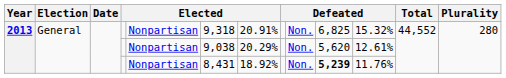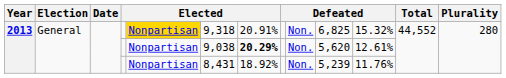(163, 30) no background -> (163, 30) gold background
(259, 47) normal -> (259, 47) bold
(334, 64) bold -> (334, 64) normal
